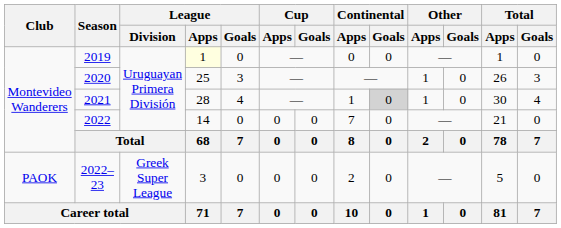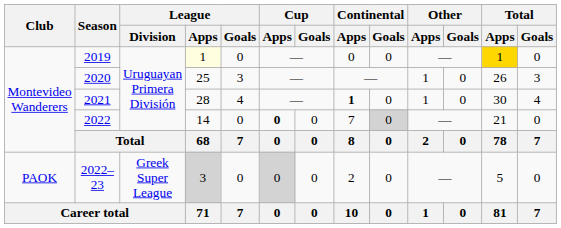(500, 57) no background -> (500, 57) gold background
(351, 99) normal -> (351, 99) bold
(389, 99) lightgrey background -> (389, 99) no background
(277, 120) normal -> (277, 120) bold
(389, 120) no background -> (389, 120) lightgrey background
(203, 177) no background -> (203, 177) lightgrey background
(277, 177) no background -> (277, 177) lightgrey background
